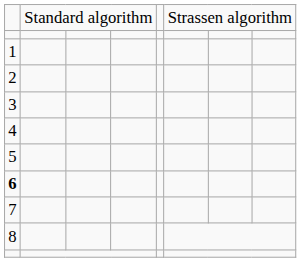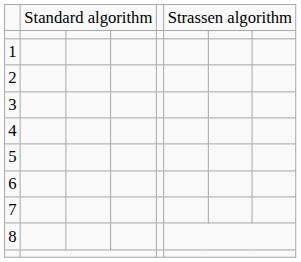(13, 183) bold -> (13, 183) normal
